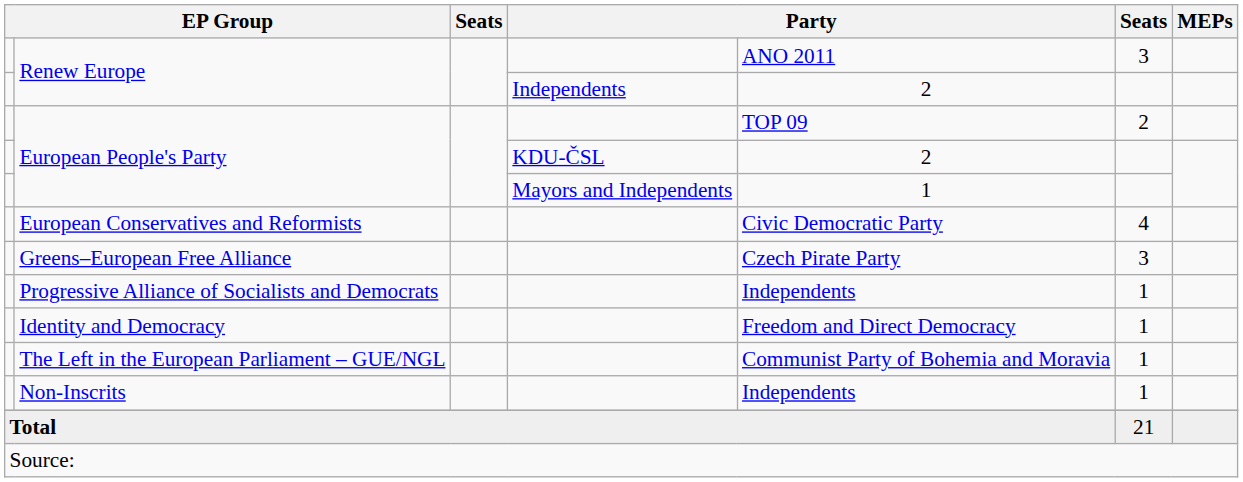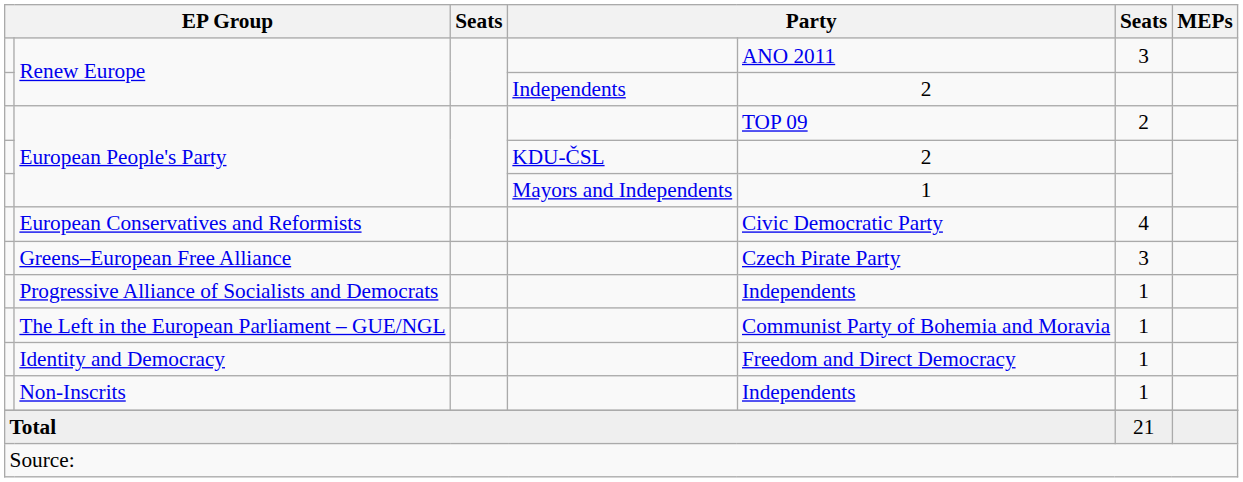rows swapped: (122, 325) <-> (232, 358)
